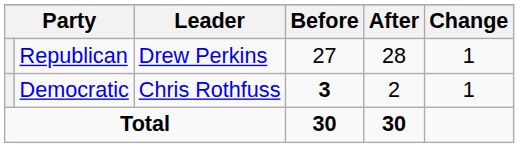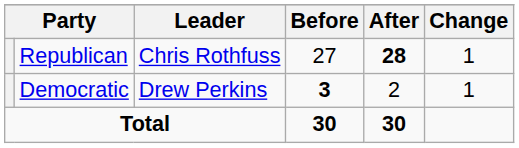(203, 55) Drew Perkins -> (210, 55) Chris Rothfuss
(394, 55) normal -> (394, 55) bold
(210, 90) Chris Rothfuss -> (203, 90) Drew Perkins
